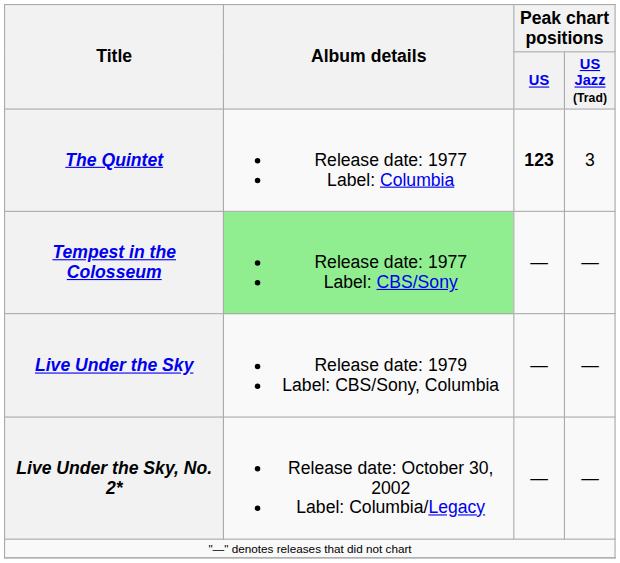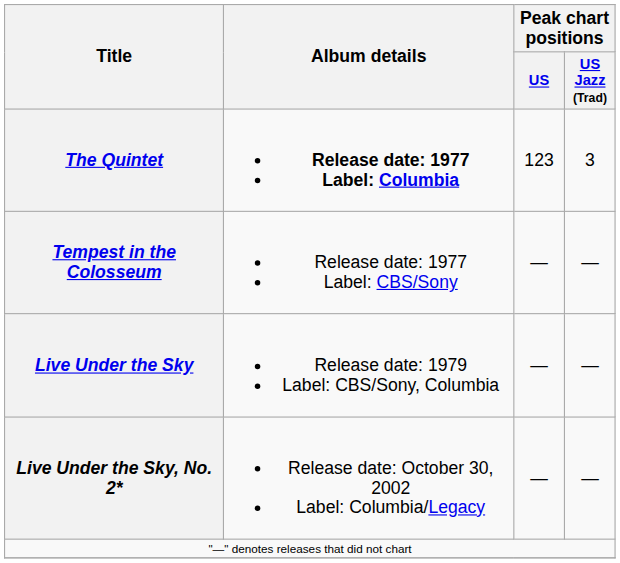(369, 170) normal -> (369, 170) bold
(539, 160) bold -> (539, 160) normal
(369, 273) lightgreen background -> (369, 273) no background
